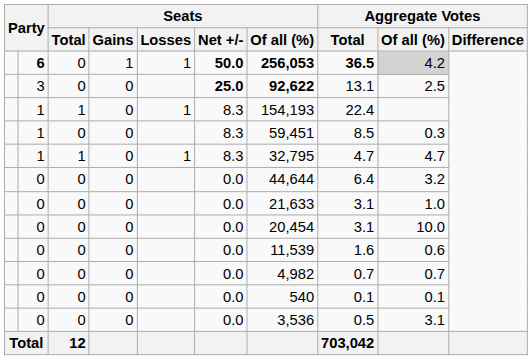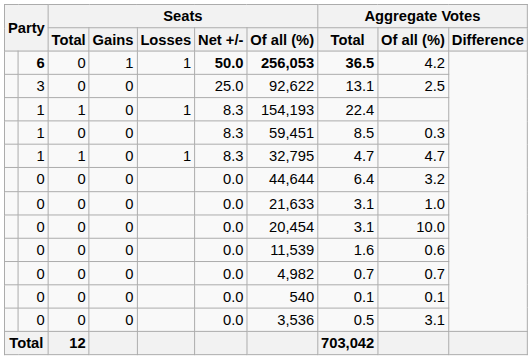(435, 63) lightgrey background -> (435, 63) no background
(229, 86) bold -> (229, 86) normal
(292, 86) bold -> (292, 86) normal
